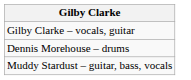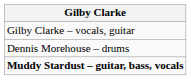(90, 65) normal -> (95, 65) bold
